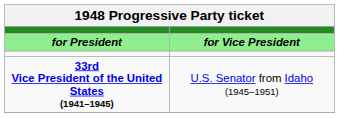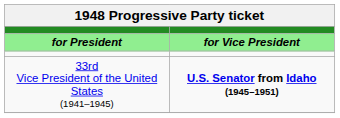(87, 85) bold -> (87, 85) normal
(252, 85) normal -> (252, 85) bold
